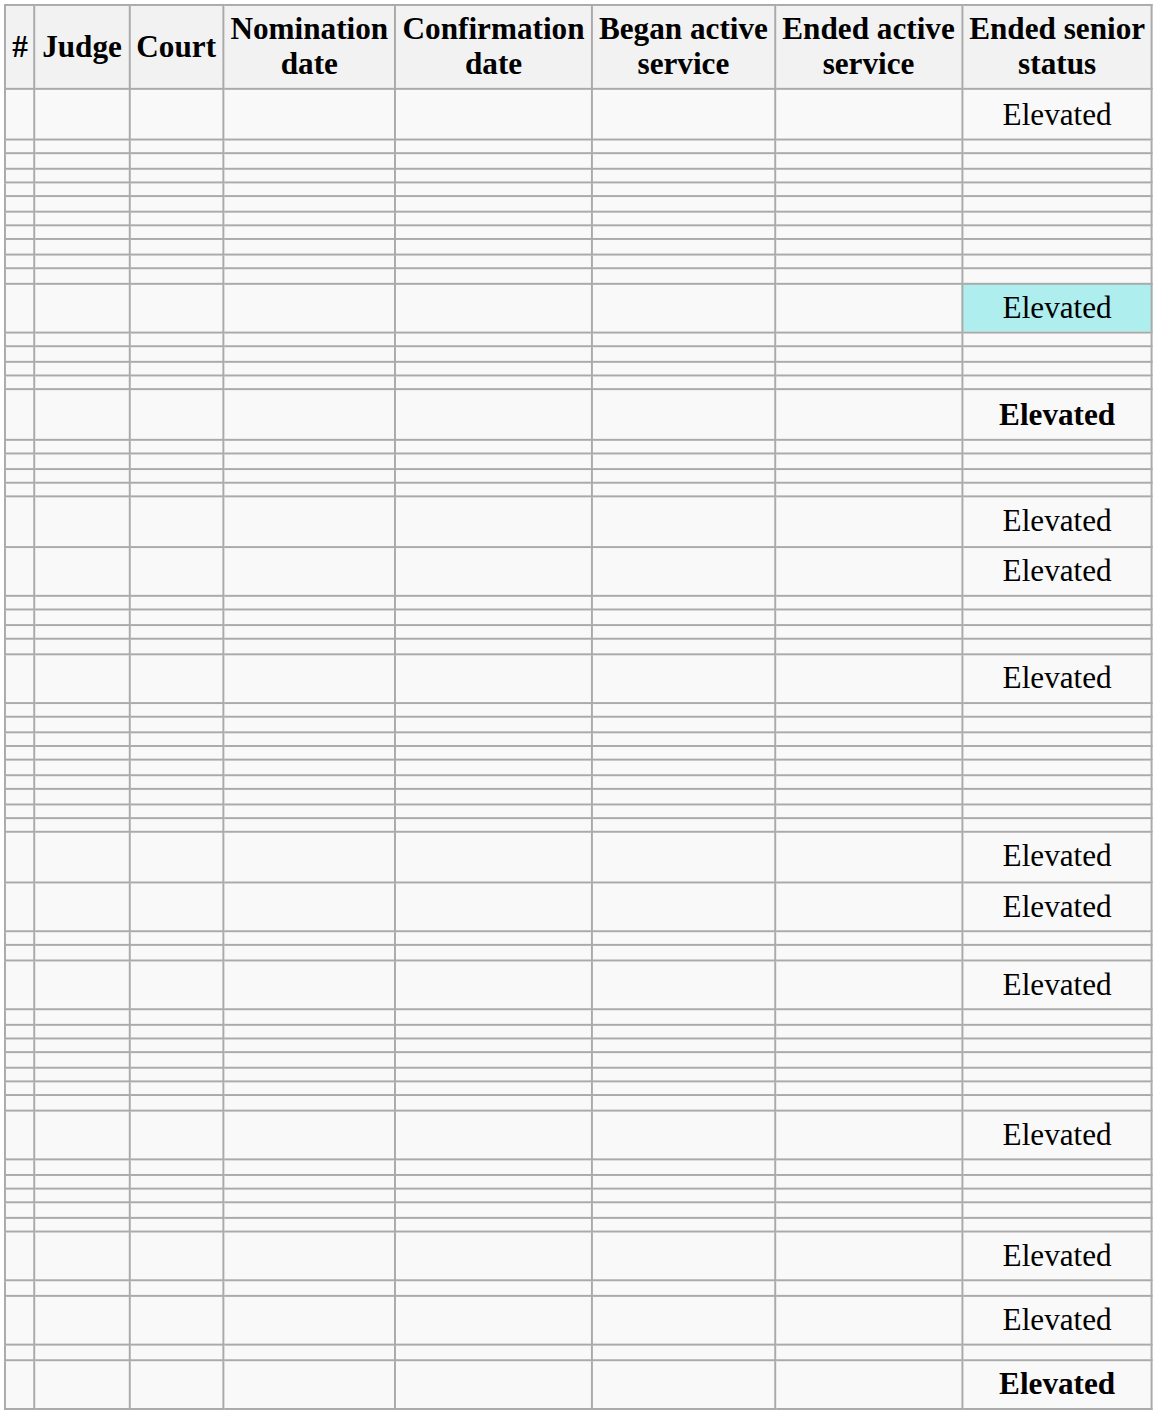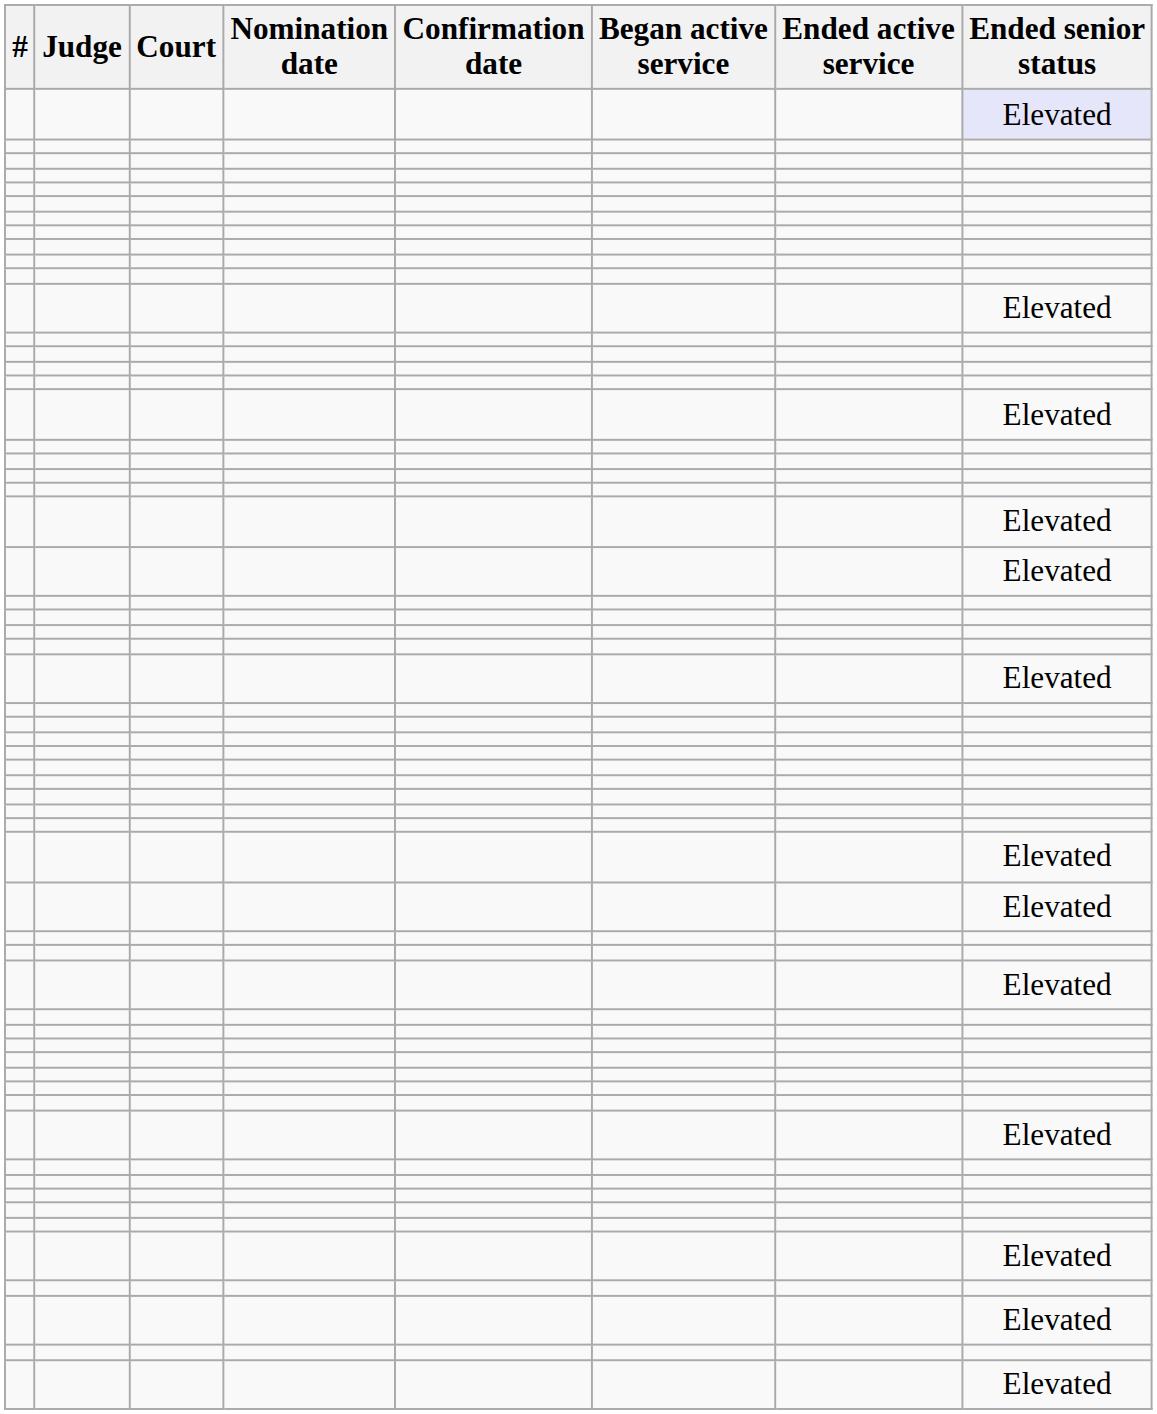(1057, 113) no background -> (1057, 113) lavender background
(1057, 307) paleturquoise background -> (1057, 307) no background
(1057, 414) bold -> (1057, 414) normal
(1057, 1383) bold -> (1057, 1383) normal
